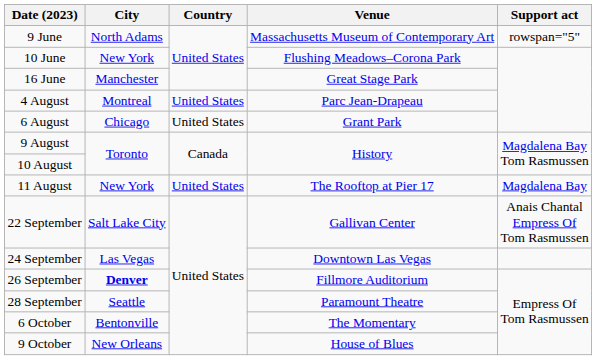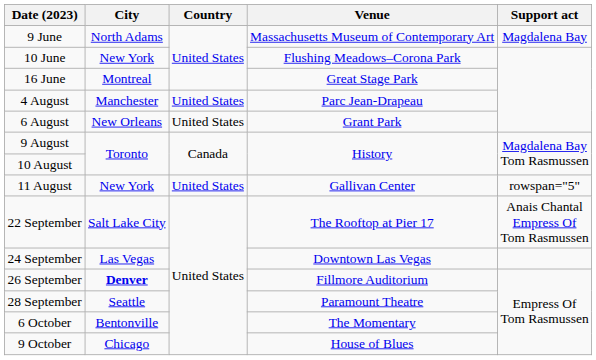(545, 36) rowspan="5" -> (545, 36) Magdalena Bay
(127, 79) Manchester -> (127, 79) Montreal
(127, 100) Montreal -> (127, 100) Manchester
(127, 121) Chicago -> (127, 121) New Orleans
(372, 185) The Rooftop at Pier 17 -> (372, 185) Gallivan Center
(545, 185) Magdalena Bay -> (545, 185) rowspan="5"
(372, 222) Gallivan Center -> (372, 222) The Rooftop at Pier 17
(127, 343) New Orleans -> (127, 343) Chicago
